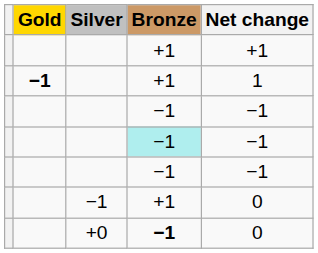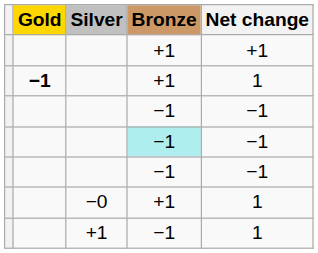(97, 202) −1 -> (97, 202) −0
(257, 202) 0 -> (257, 202) 1
(97, 232) +0 -> (97, 232) +1
(164, 232) bold -> (164, 232) normal
(257, 232) 0 -> (257, 232) 1
